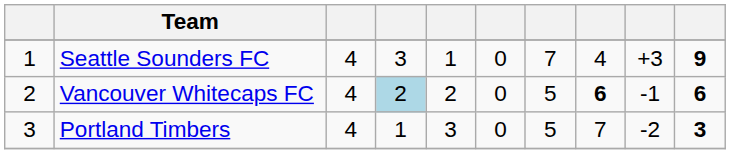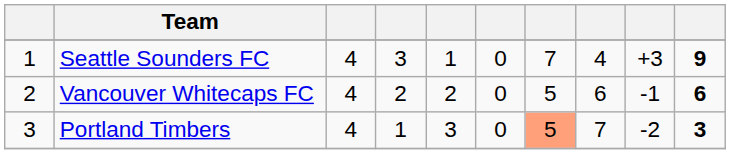(401, 93) lightblue background -> (401, 93) no background
(600, 93) bold -> (600, 93) normal
(550, 129) no background -> (550, 129) lightsalmon background
